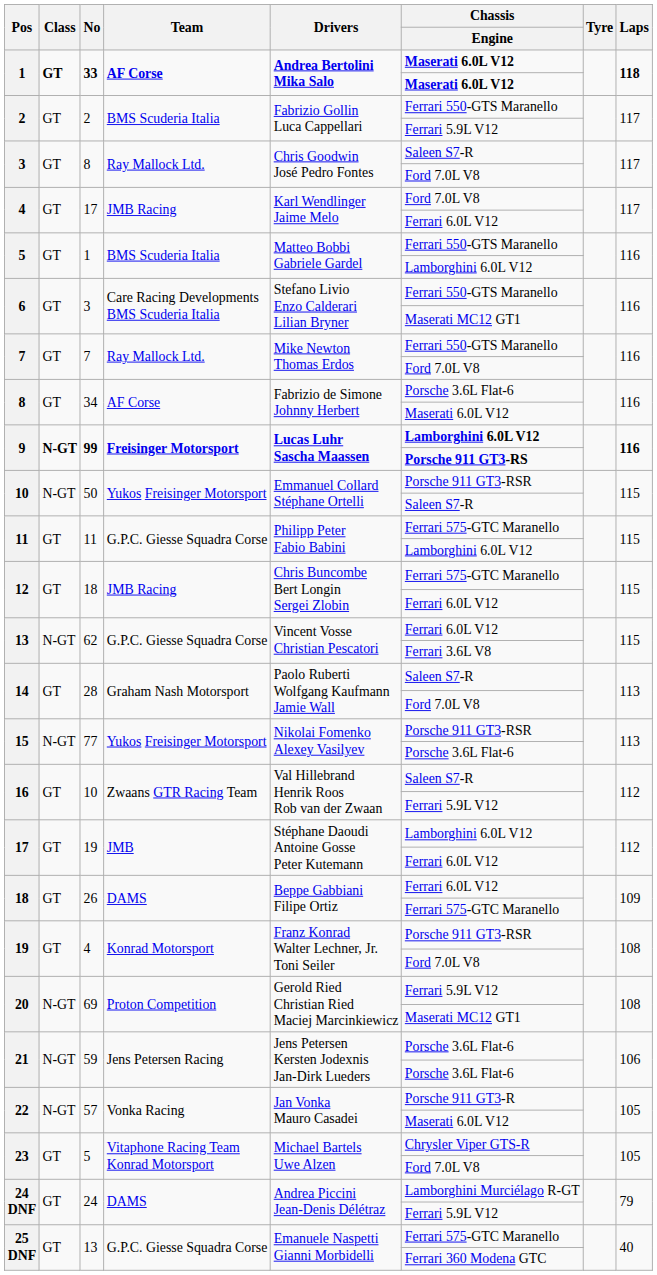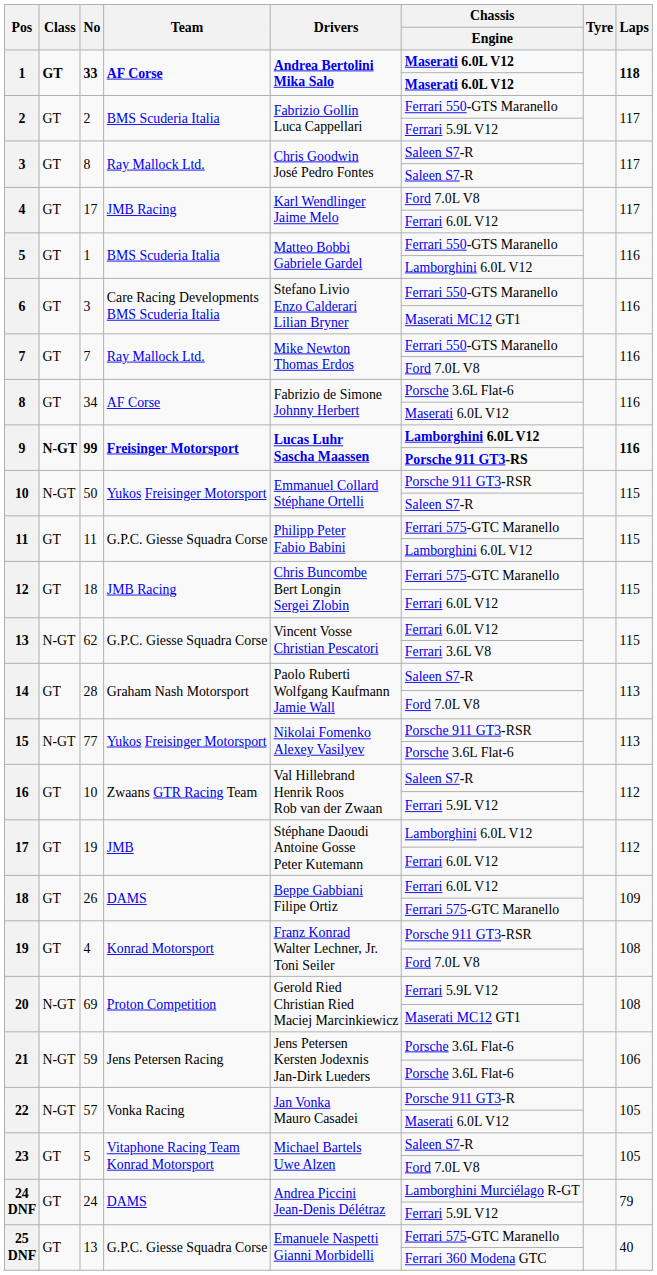(442, 175) Ford 7.0L V8 -> (439, 175) Saleen S7-R
(467, 1144) Chrysler Viper GTS-R -> (439, 1144) Saleen S7-R
